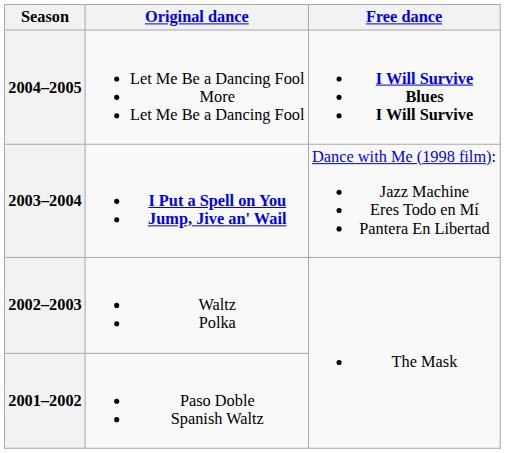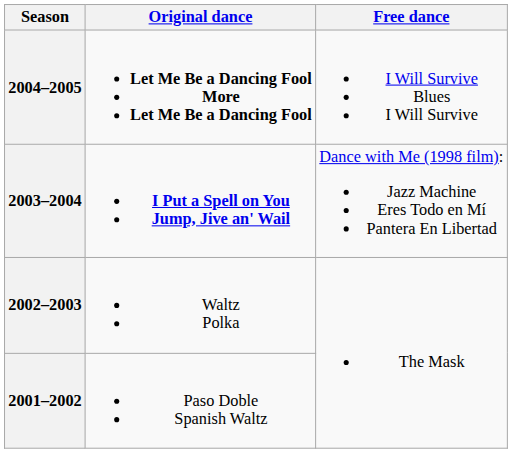(197, 96) normal -> (201, 96) bold
(404, 96) bold -> (411, 96) normal
